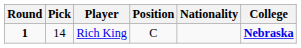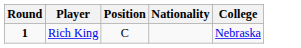- column: (59, 14)
(269, 33) bold -> (238, 33) normal
